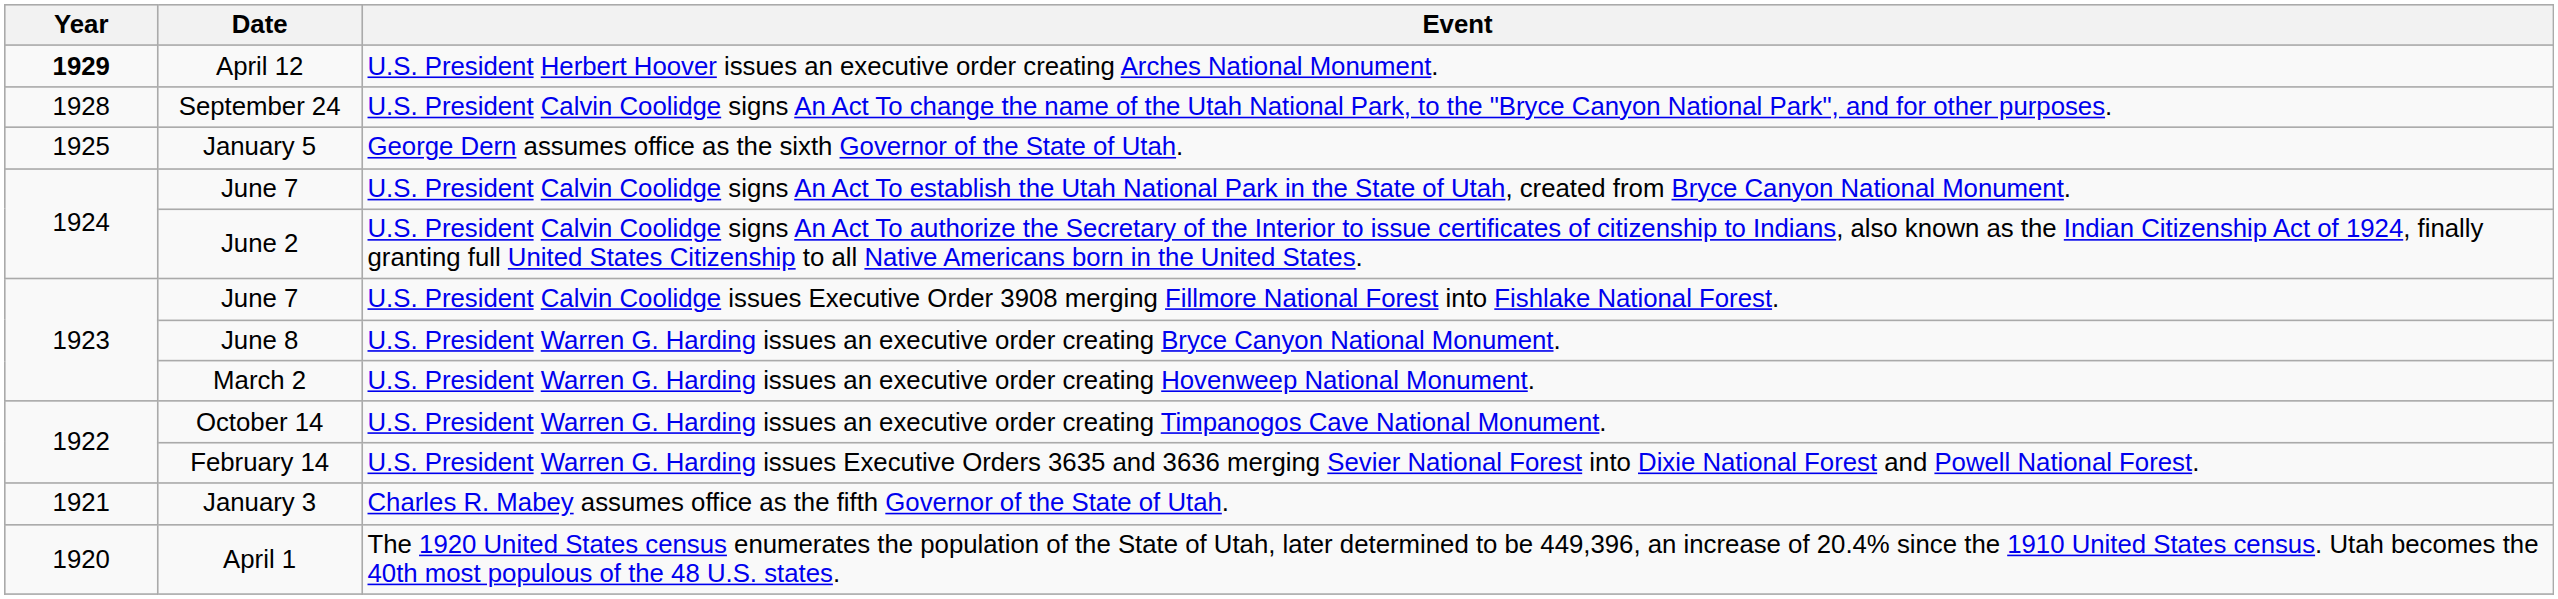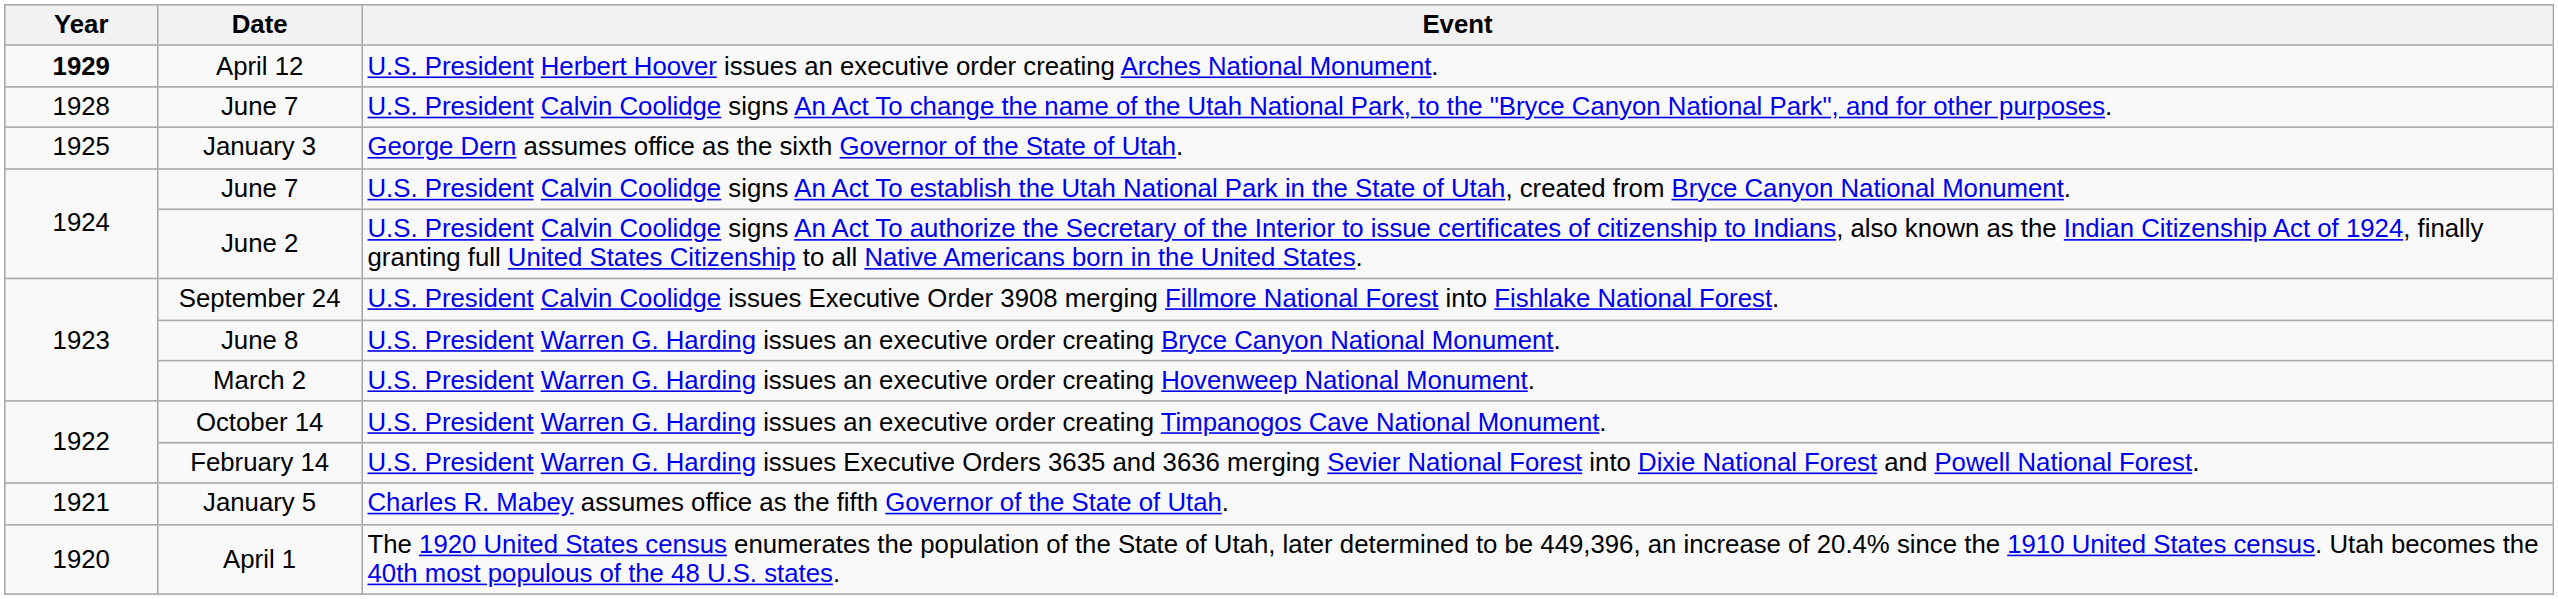(260, 106) September 24 -> (260, 106) June 7
(260, 147) January 5 -> (260, 147) January 3
(260, 299) June 7 -> (260, 299) September 24
(260, 503) January 3 -> (260, 503) January 5
